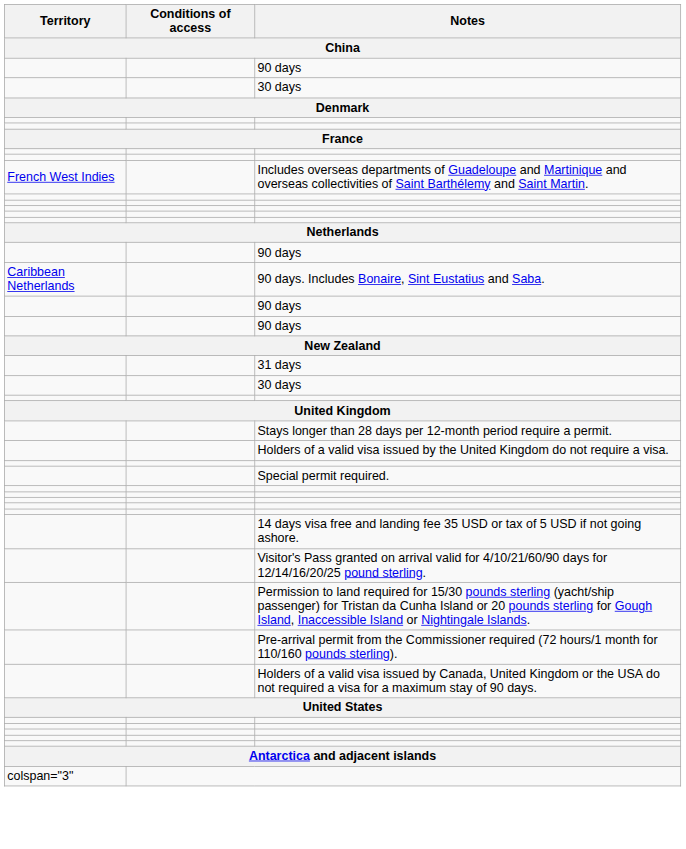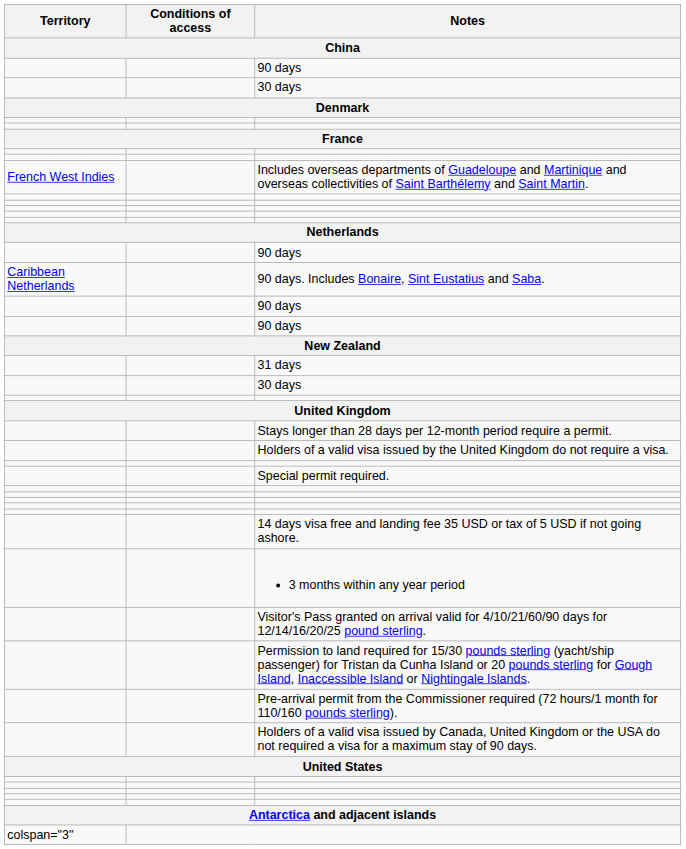+ row: (65, 578)
